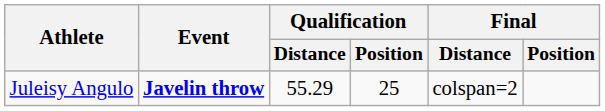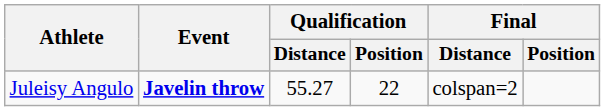(310, 88) 55.29 -> (310, 88) 55.27
(389, 88) 25 -> (389, 88) 22
